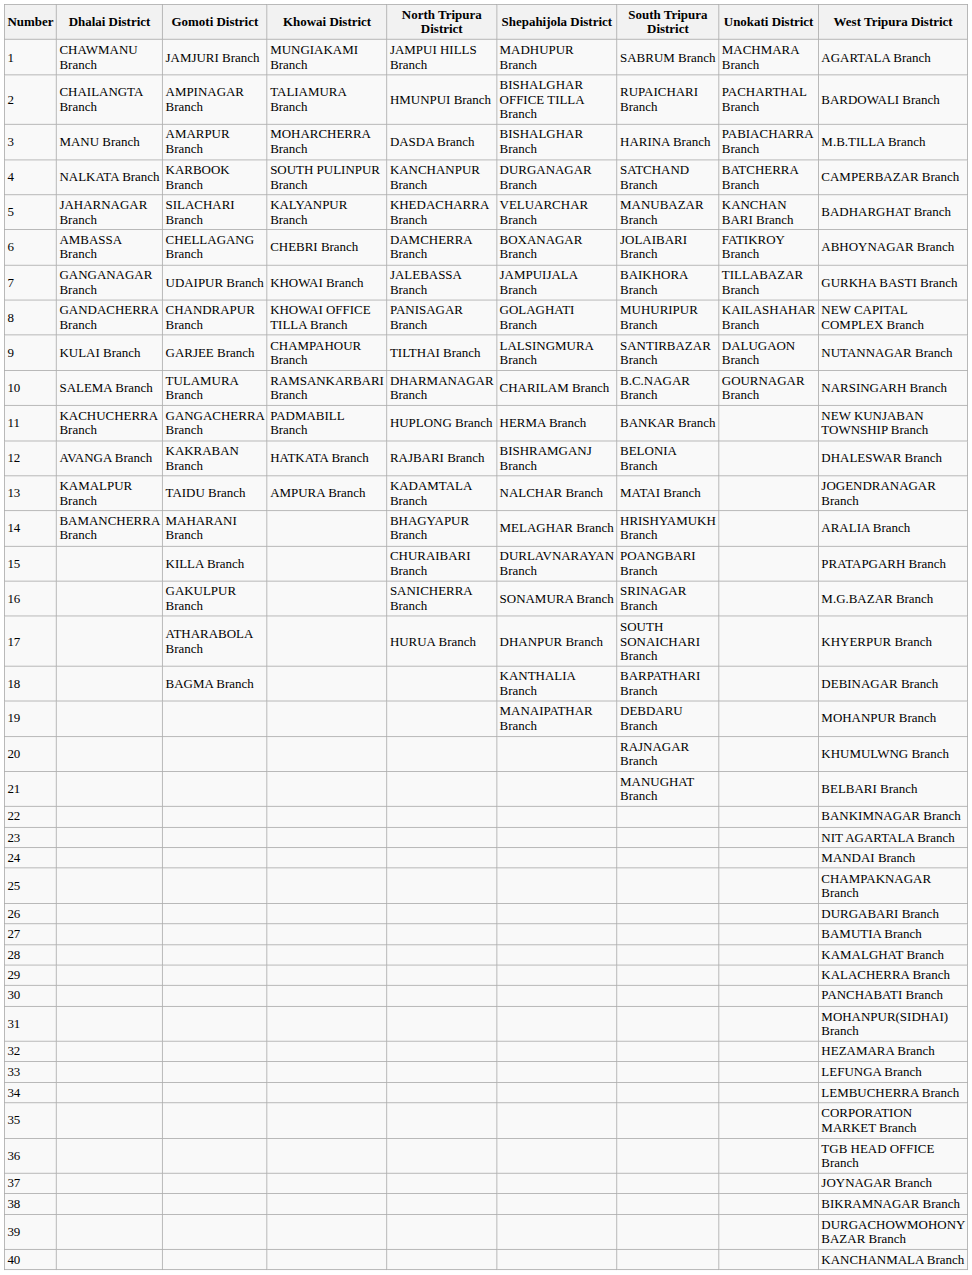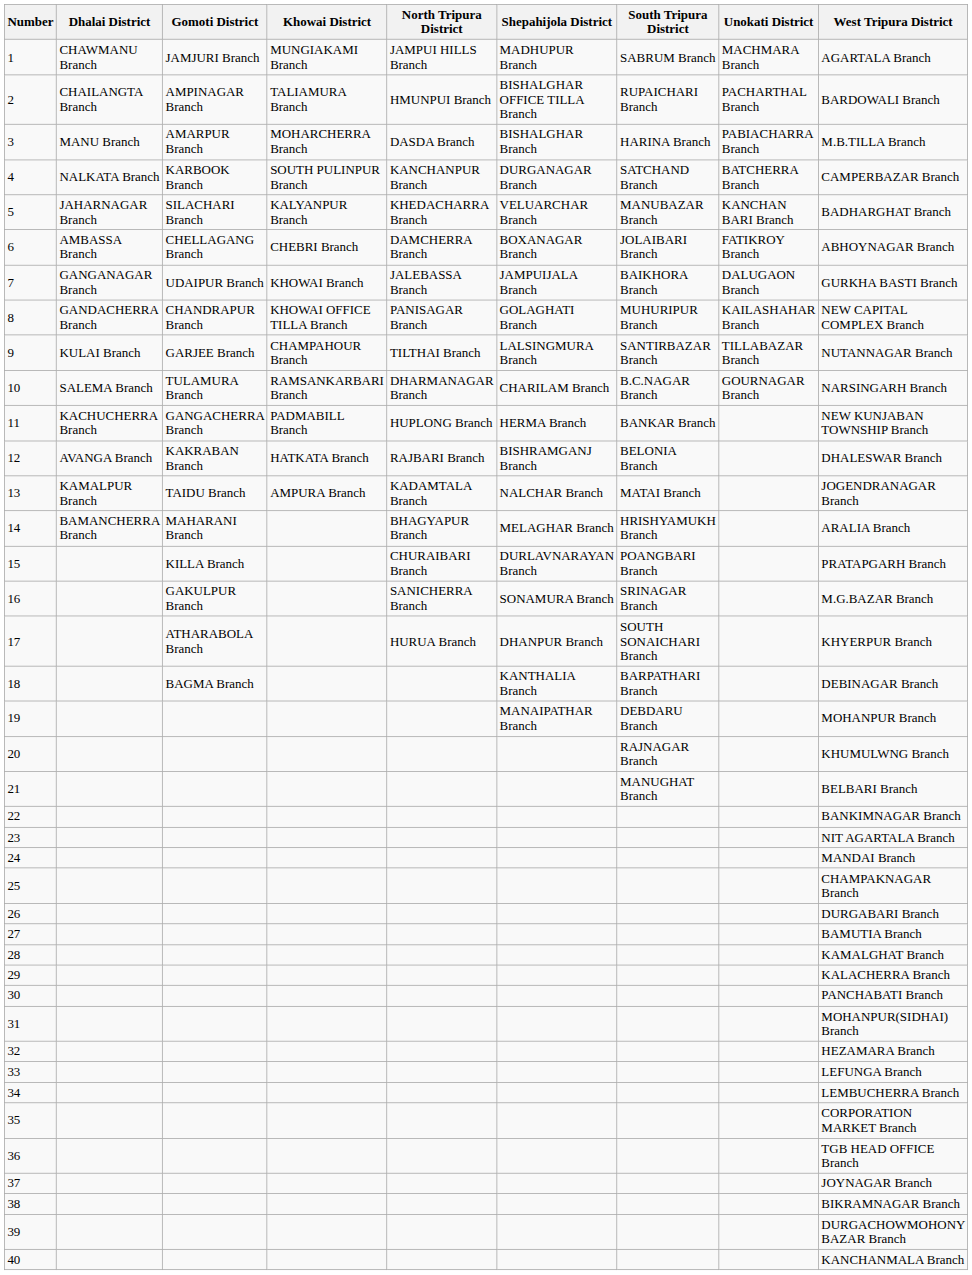(762, 282) TILLABAZAR Branch -> (759, 282) DALUGAON Branch
(759, 352) DALUGAON Branch -> (762, 352) TILLABAZAR Branch
